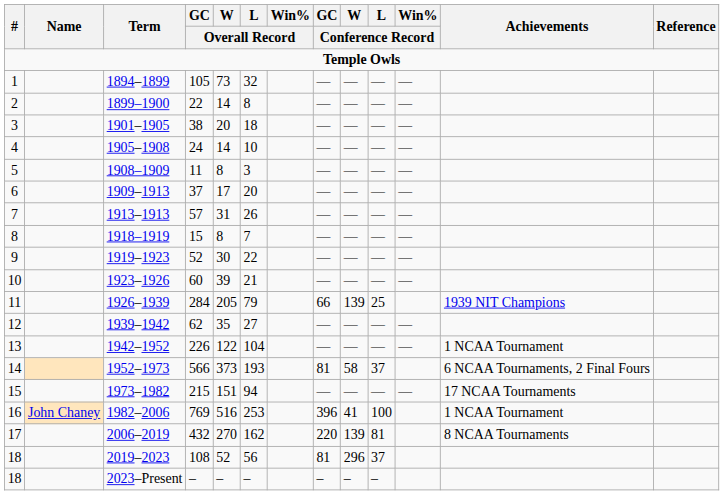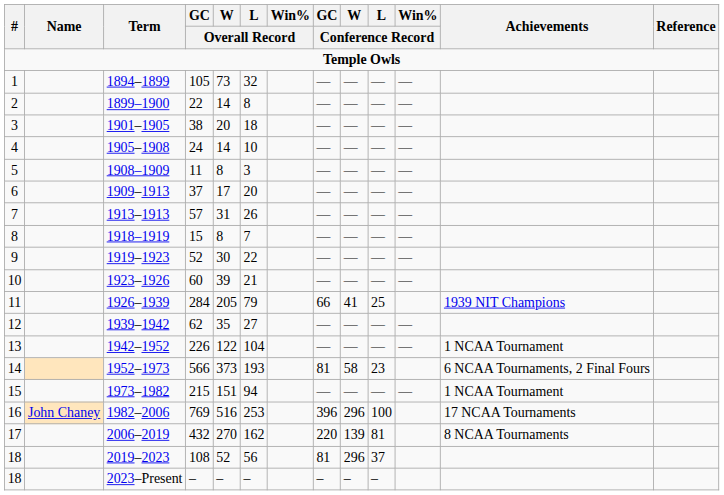(354, 302) 139 -> (351, 302) 41
(378, 368) 37 -> (378, 368) 23
(510, 390) 17 NCAA Tournaments -> (504, 390) 1 NCAA Tournament
(351, 412) 41 -> (354, 412) 296
(504, 412) 1 NCAA Tournament -> (510, 412) 17 NCAA Tournaments
